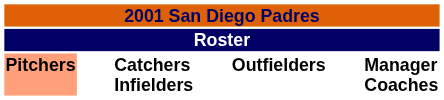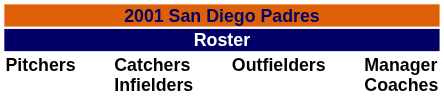(41, 65) lightsalmon background -> (41, 65) no background
